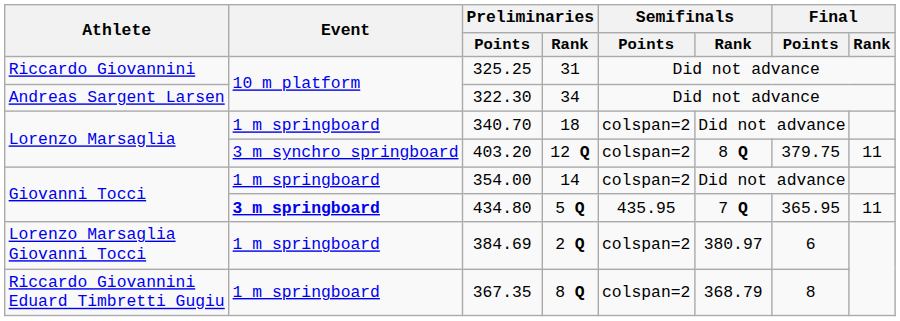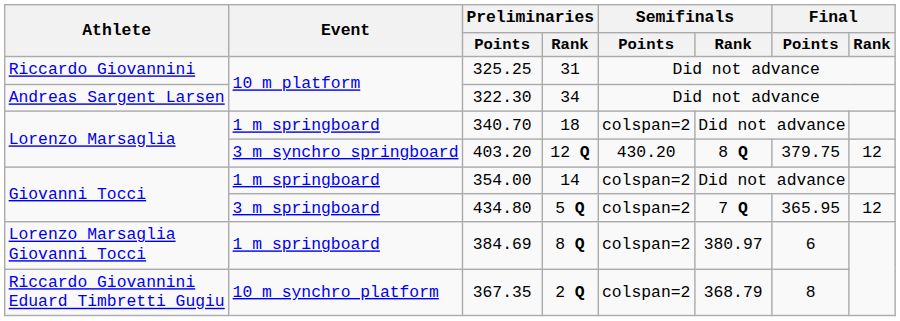(646, 153) colspan=2 -> (646, 153) 430.20
(872, 153) 11 -> (872, 153) 12
(306, 208) bold -> (306, 208) normal
(646, 208) 435.95 -> (646, 208) colspan=2
(872, 208) 11 -> (872, 208) 12
(570, 245) 2 Q -> (570, 245) 8 Q
(306, 292) 1 m springboard -> (336, 292) 10 m synchro platform
(570, 292) 8 Q -> (570, 292) 2 Q
